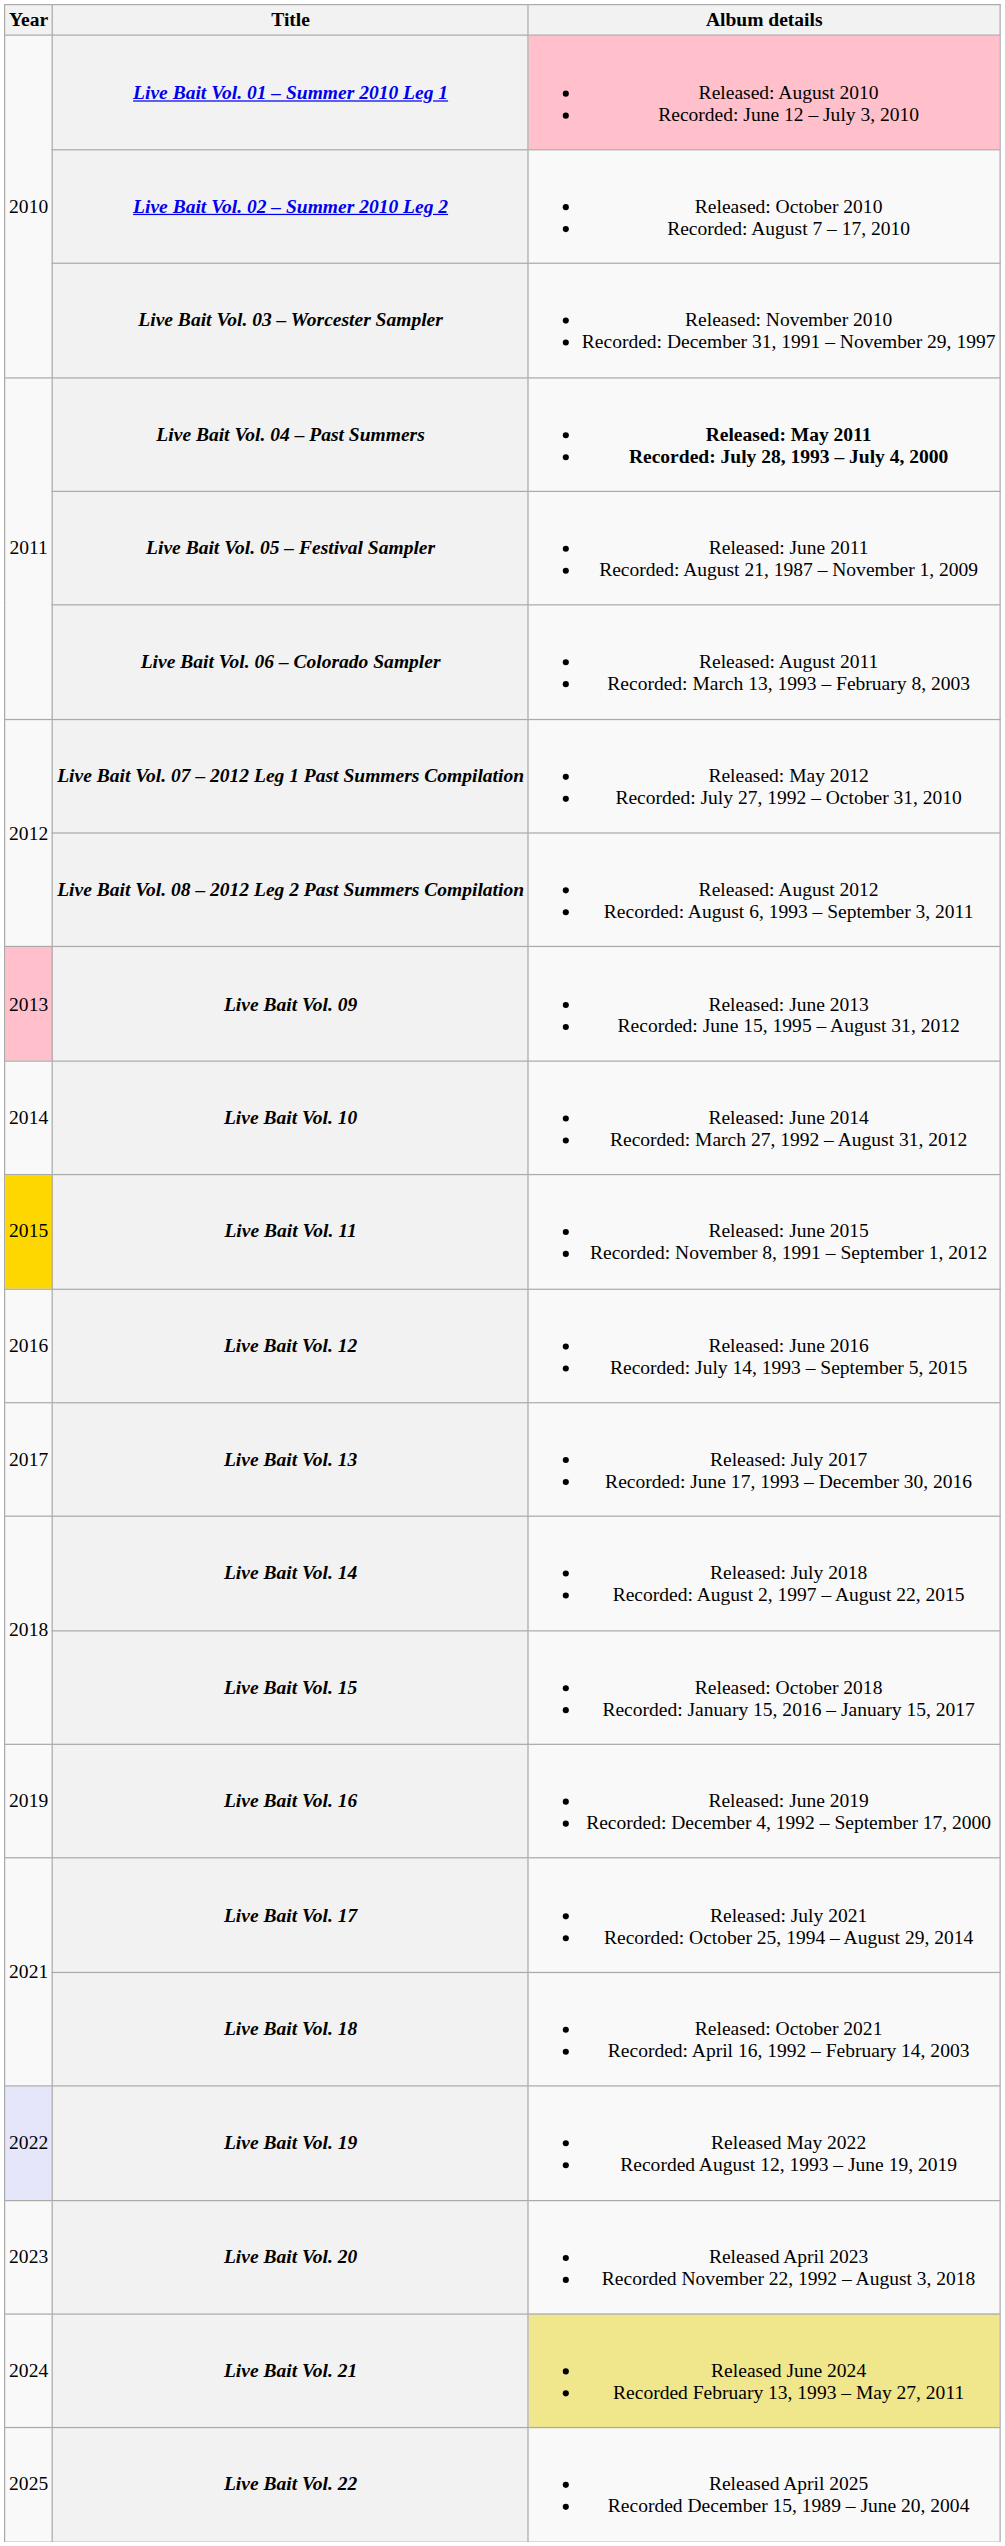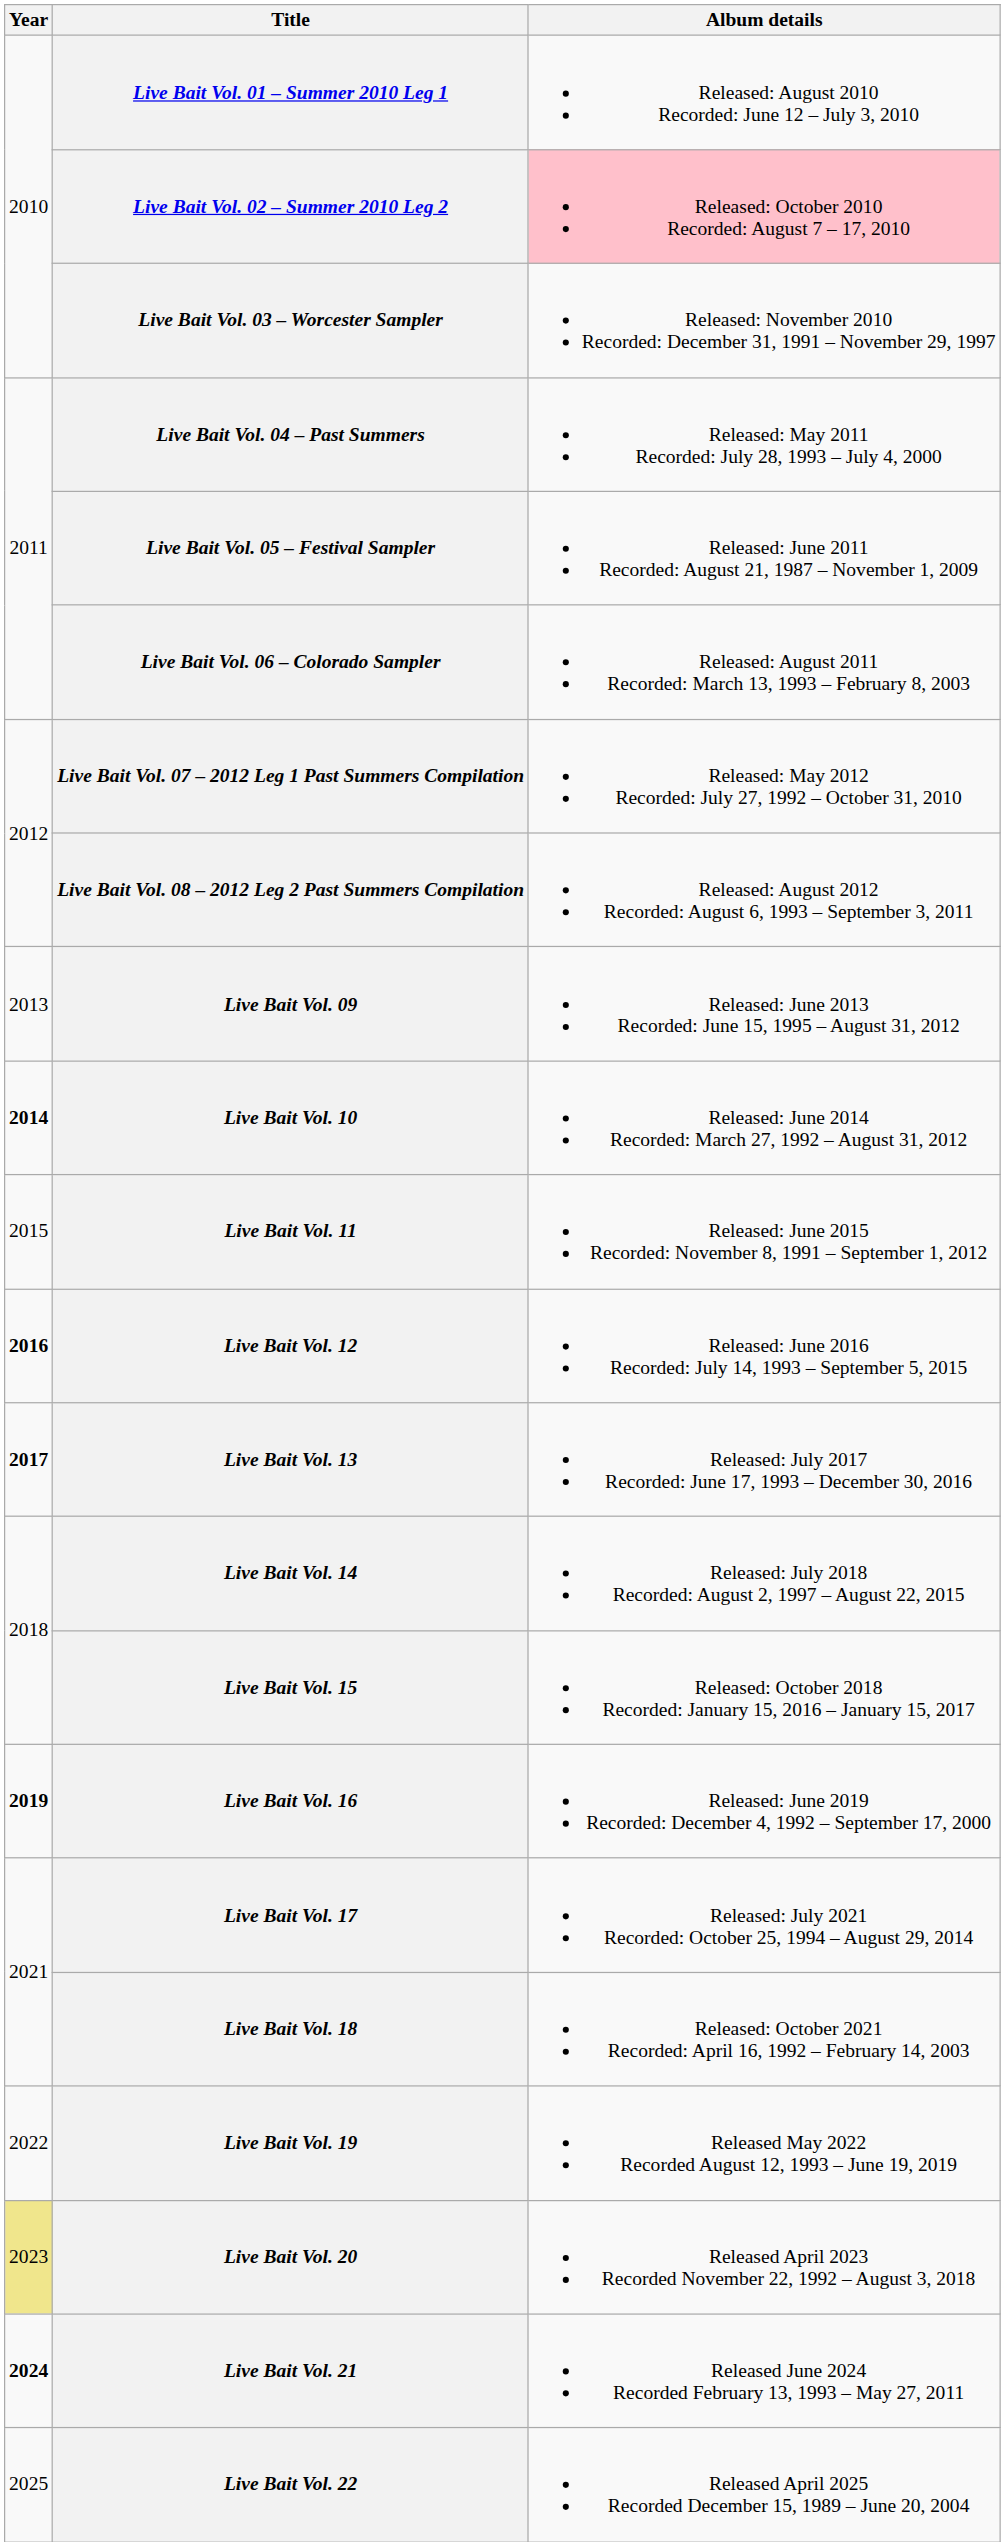(764, 104) pink background -> (764, 104) no background
(764, 217) no background -> (764, 217) pink background
(764, 445) bold -> (764, 445) normal
(29, 1003) pink background -> (29, 1003) no background
(29, 1117) normal -> (29, 1117) bold
(29, 1231) gold background -> (29, 1231) no background
(29, 1345) normal -> (29, 1345) bold
(29, 1459) normal -> (29, 1459) bold
(29, 1801) normal -> (29, 1801) bold
(29, 2142) lavender background -> (29, 2142) no background
(29, 2256) no background -> (29, 2256) khaki background
(29, 2370) normal -> (29, 2370) bold
(764, 2382) khaki background -> (764, 2382) no background
